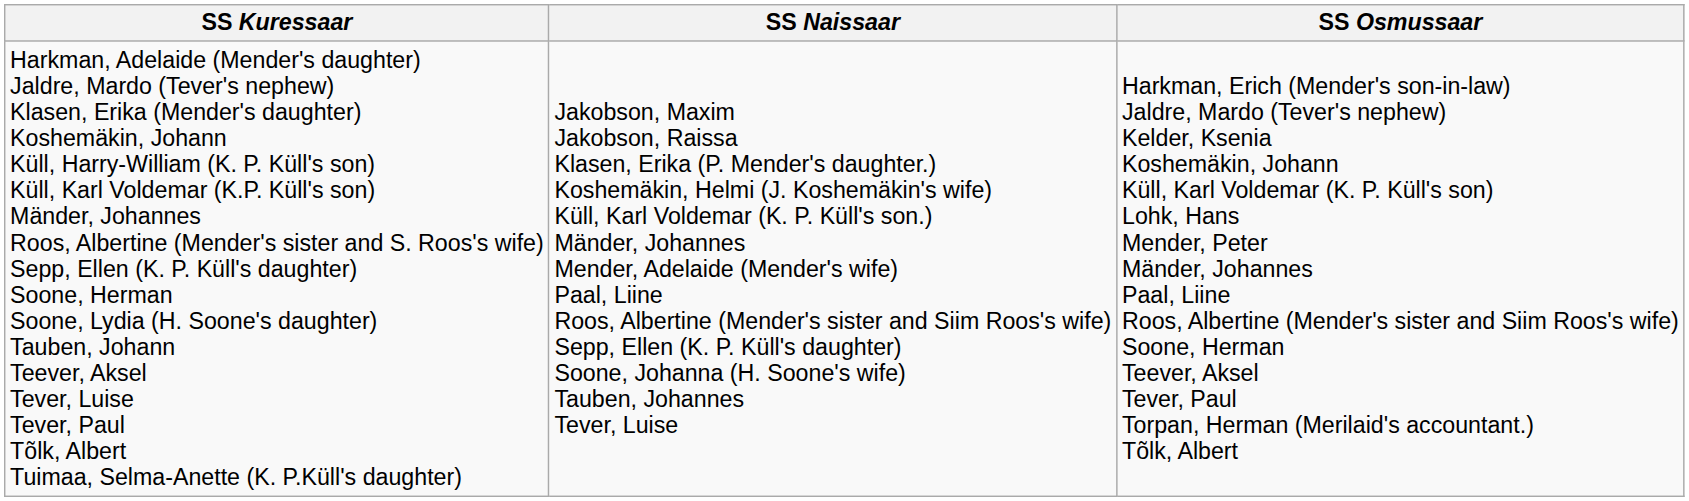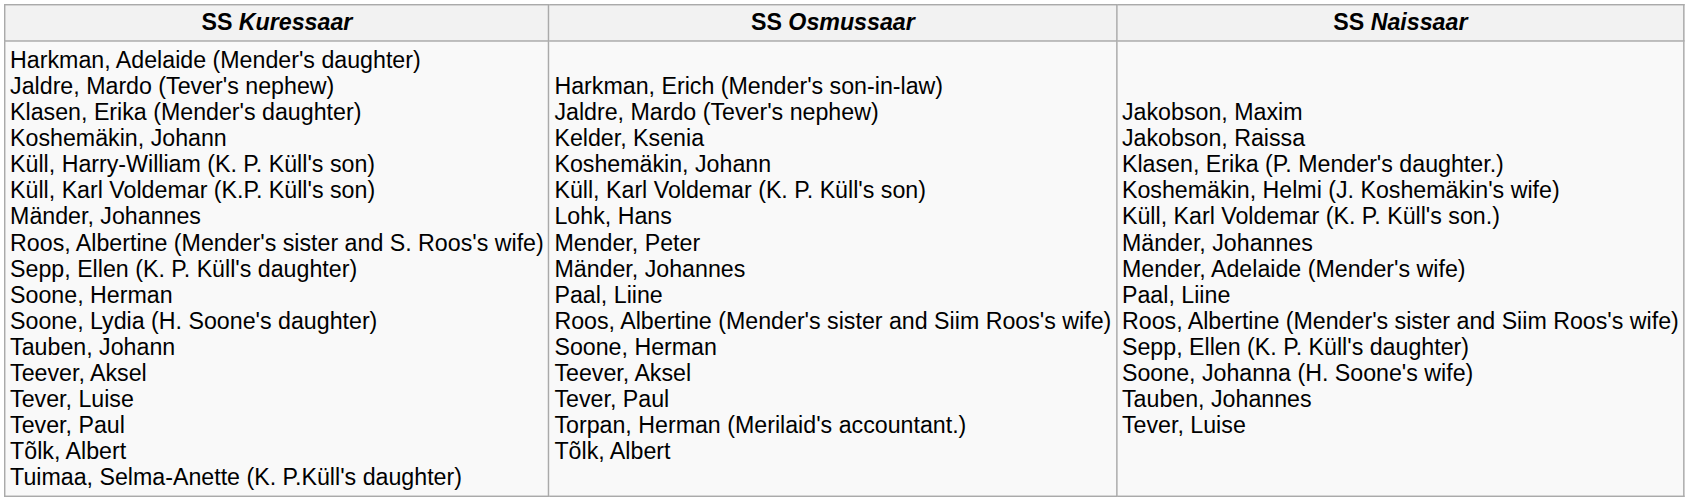columns swapped: (833, 22) <-> (1400, 22)
